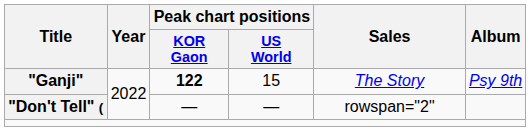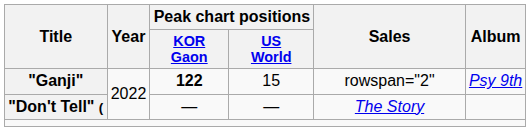(390, 81) The Story -> (390, 81) rowspan="2"
(390, 106) rowspan="2" -> (390, 106) The Story
